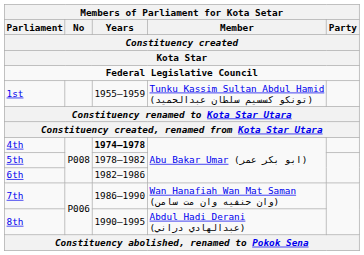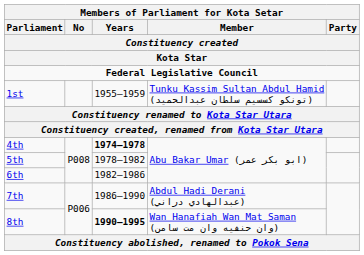(223, 196) Wan Hanafiah Wan Mat Saman (وان حنفيه وان مت سامن) -> (197, 196) Abdul Hadi Derani (عبدالهادي دراني)
(120, 222) normal -> (120, 222) bold
(197, 222) Abdul Hadi Derani (عبدالهادي دراني) -> (223, 222) Wan Hanafiah Wan Mat Saman (وان حنفيه وان مت سامن)
